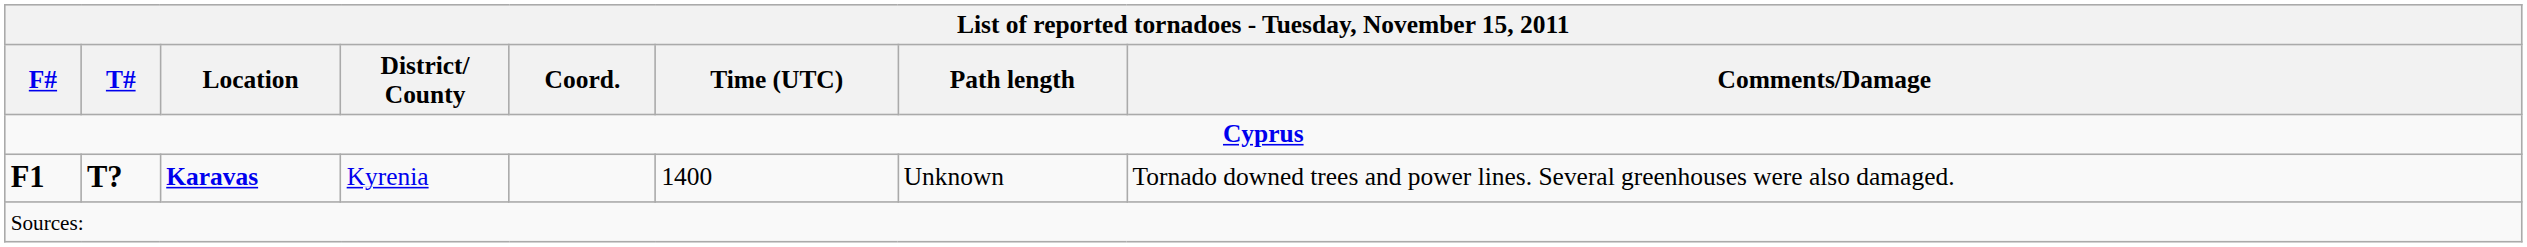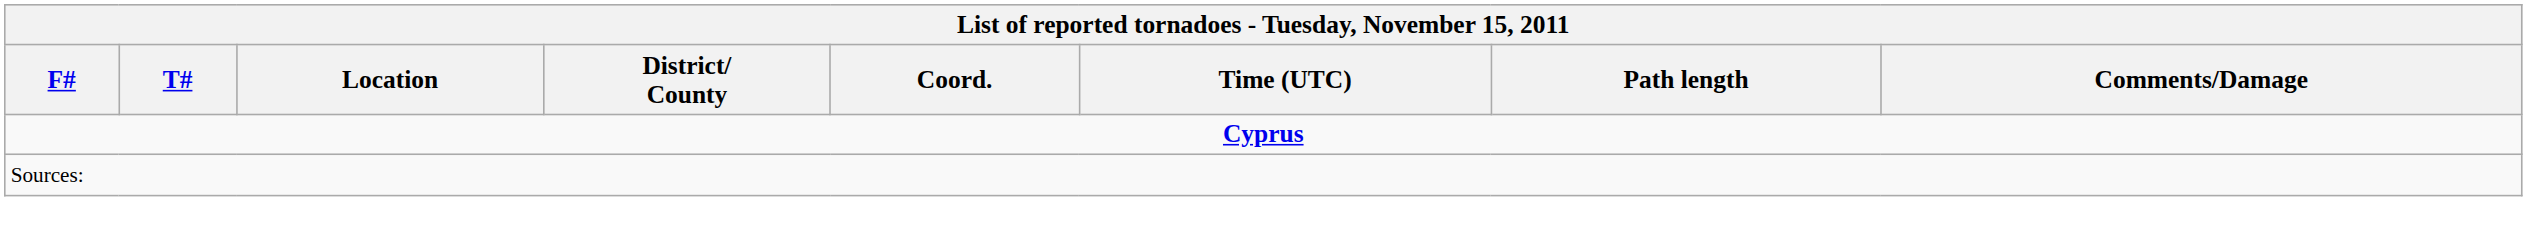- row: (28, 177)
